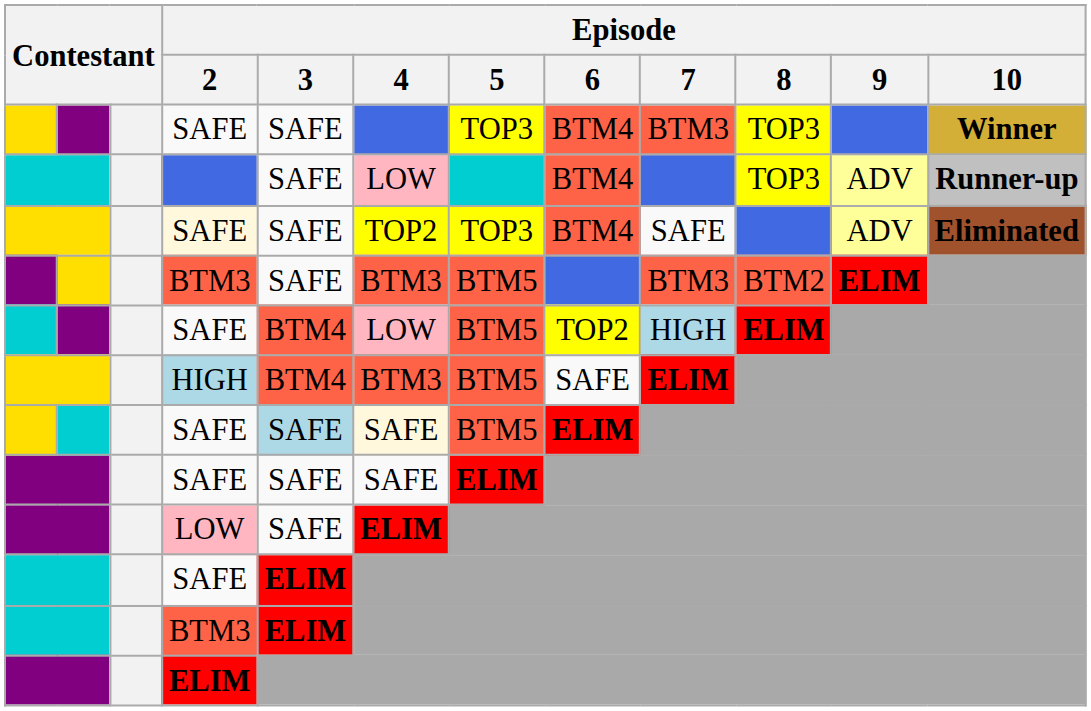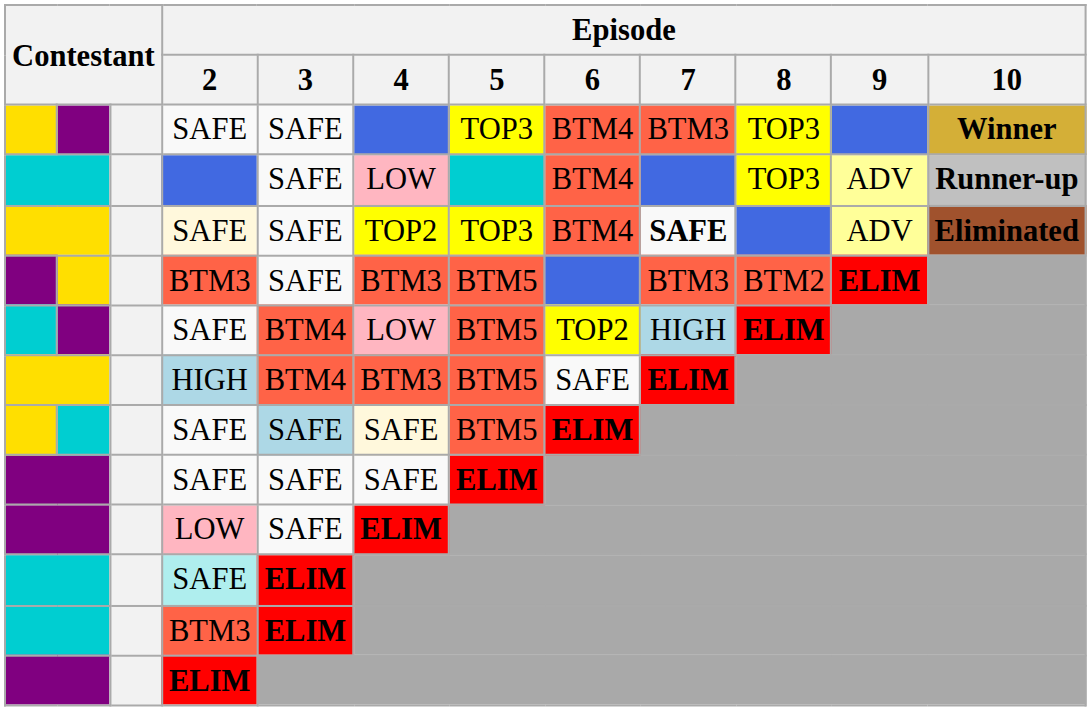(688, 229) normal -> (688, 229) bold
(210, 579) no background -> (210, 579) paleturquoise background
